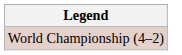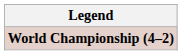(86, 38) normal -> (91, 38) bold
